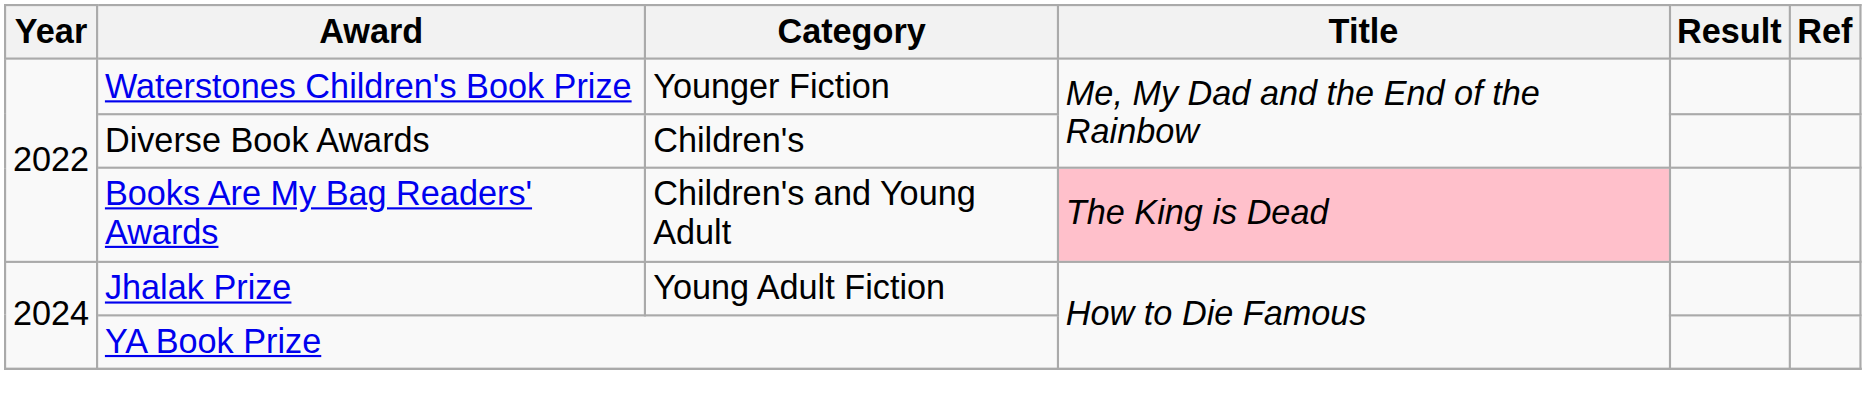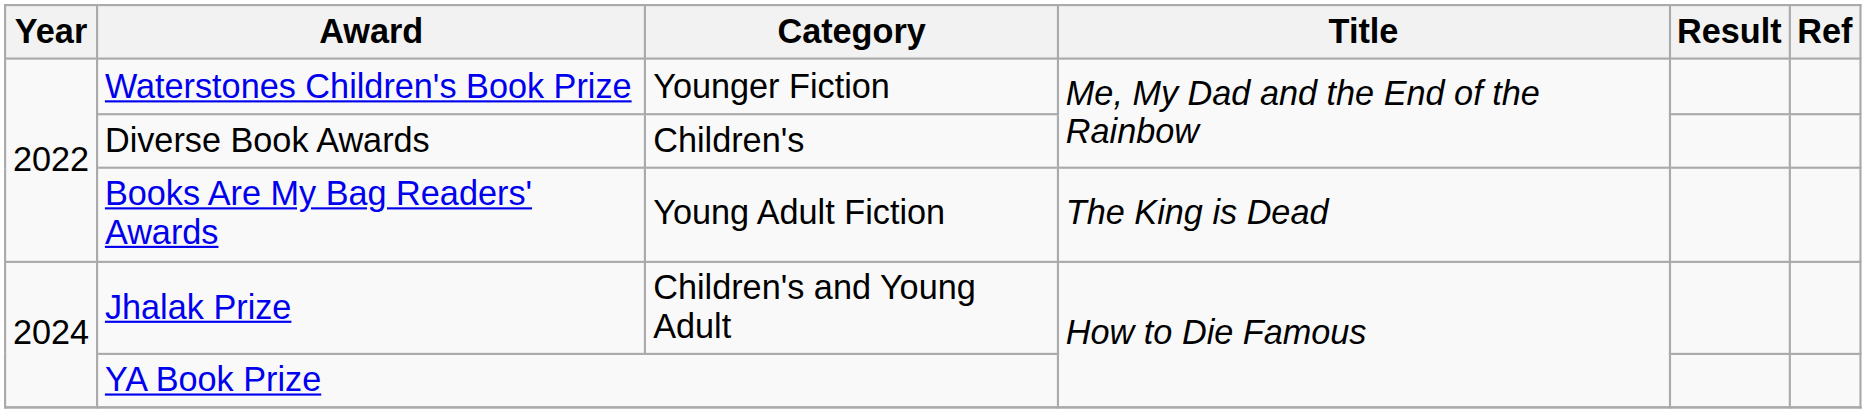(814, 213) Children's and Young Adult -> (799, 213) Young Adult Fiction
(1197, 213) pink background -> (1197, 213) no background
(799, 287) Young Adult Fiction -> (814, 306) Children's and Young Adult
